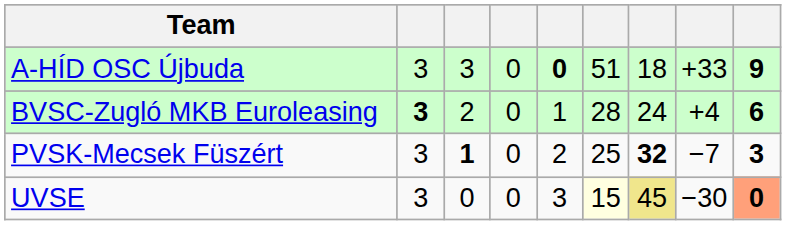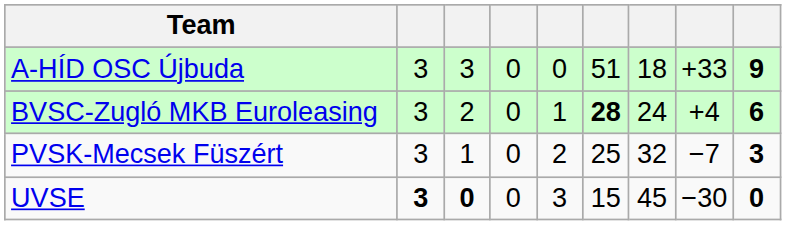(559, 68) bold -> (559, 68) normal
(421, 111) bold -> (421, 111) normal
(606, 111) normal -> (606, 111) bold
(467, 154) bold -> (467, 154) normal
(652, 154) bold -> (652, 154) normal
(421, 197) normal -> (421, 197) bold
(467, 197) normal -> (467, 197) bold
(606, 197) lightyellow background -> (606, 197) no background
(652, 197) khaki background -> (652, 197) no background
(757, 197) lightsalmon background -> (757, 197) no background
